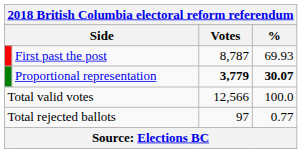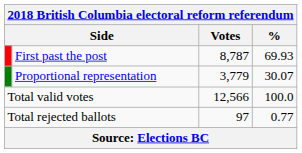(234, 76) bold -> (234, 76) normal
(279, 76) bold -> (279, 76) normal
